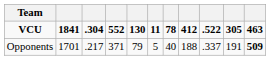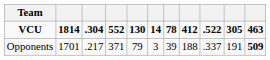(69, 30) 1841 -> (69, 30) 1814
(155, 30) 11 -> (156, 30) 14
(155, 47) 5 -> (156, 47) 3
(171, 47) 40 -> (171, 47) 39
